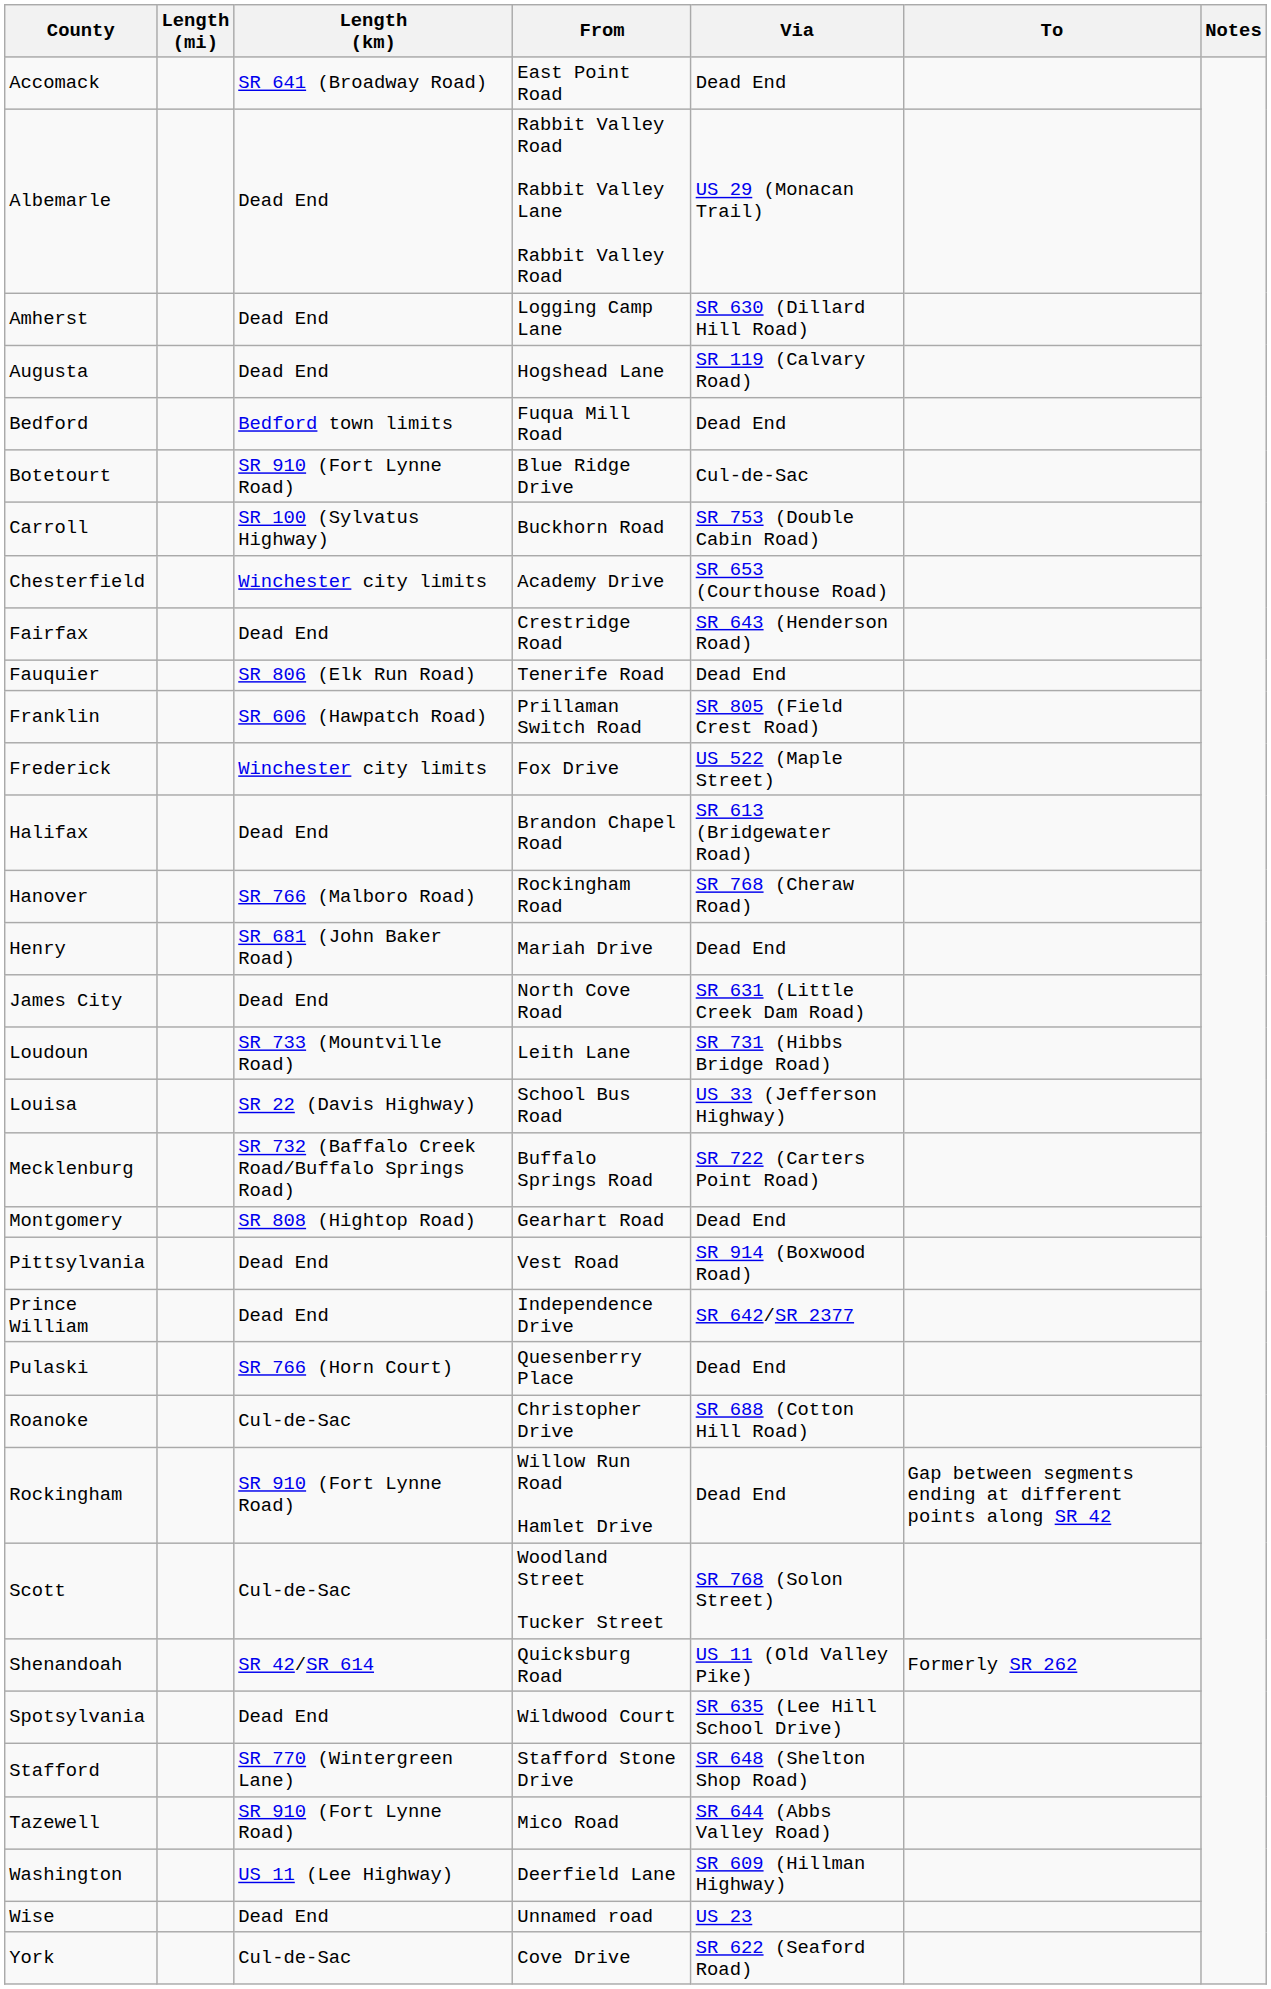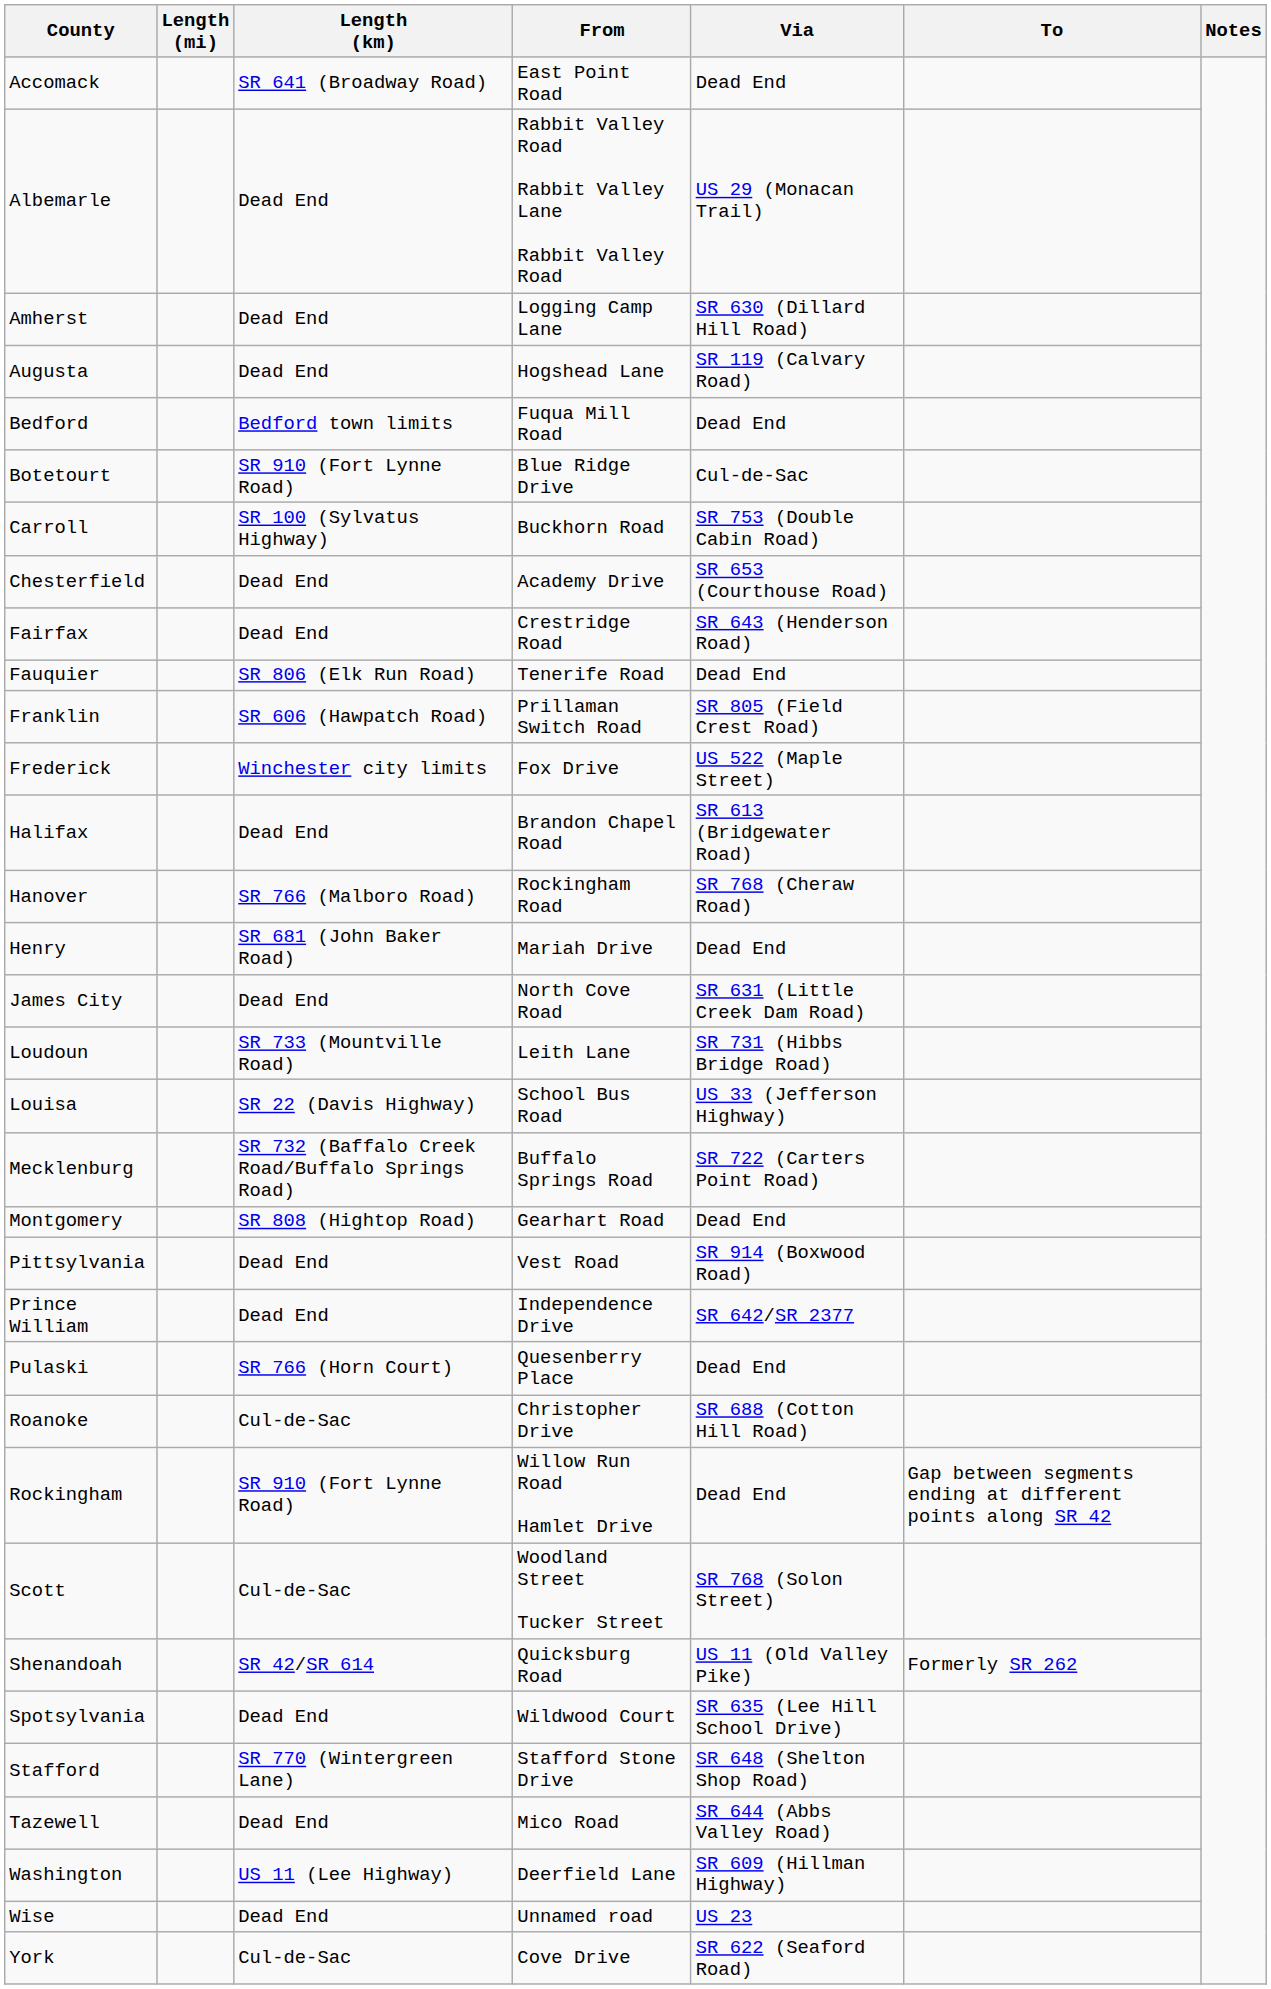(363, 581) Winchester city limits -> (283, 581) Dead End
(340, 1823) SR 910 (Fort Lynne Road) -> (283, 1823) Dead End
